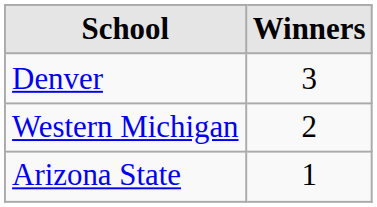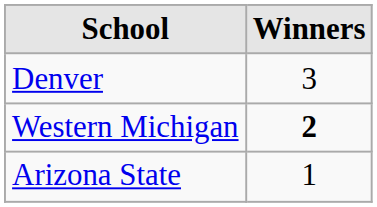(309, 126) normal -> (309, 126) bold
